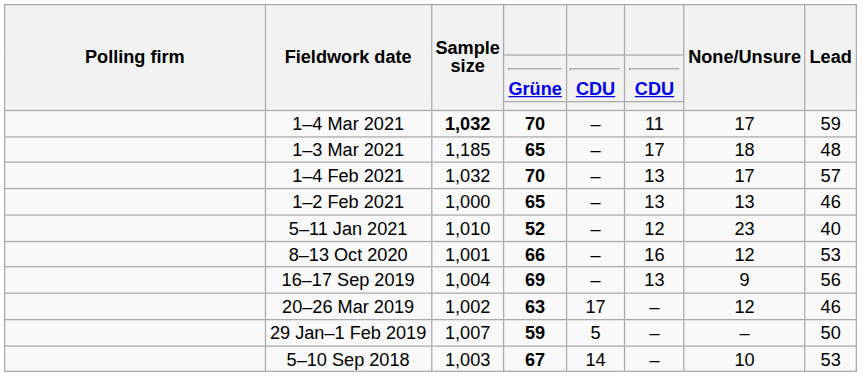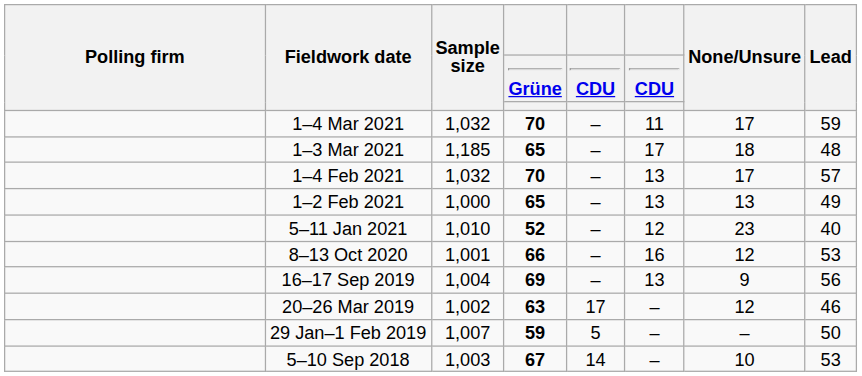(468, 124) bold -> (468, 124) normal
(831, 202) 46 -> (831, 202) 49
